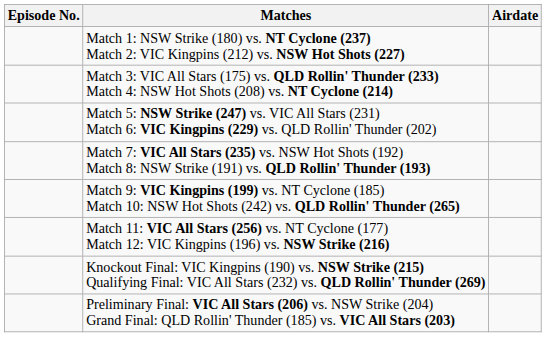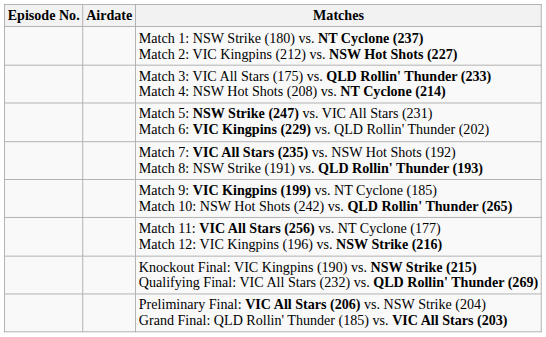columns swapped: (515, 15) <-> (286, 15)
